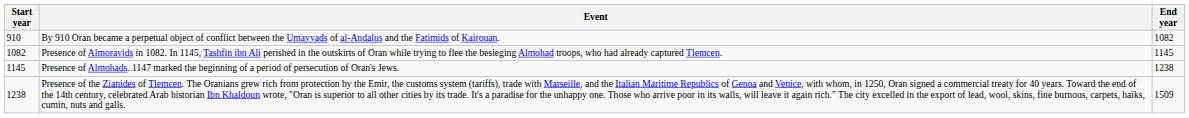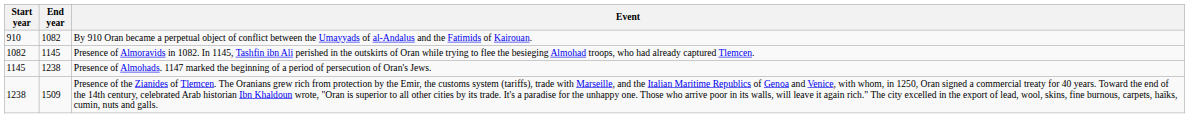columns swapped: (1168, 17) <-> (596, 17)
